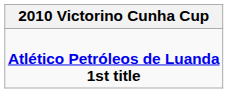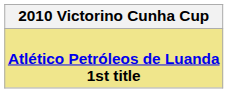(114, 66) no background -> (114, 66) khaki background
